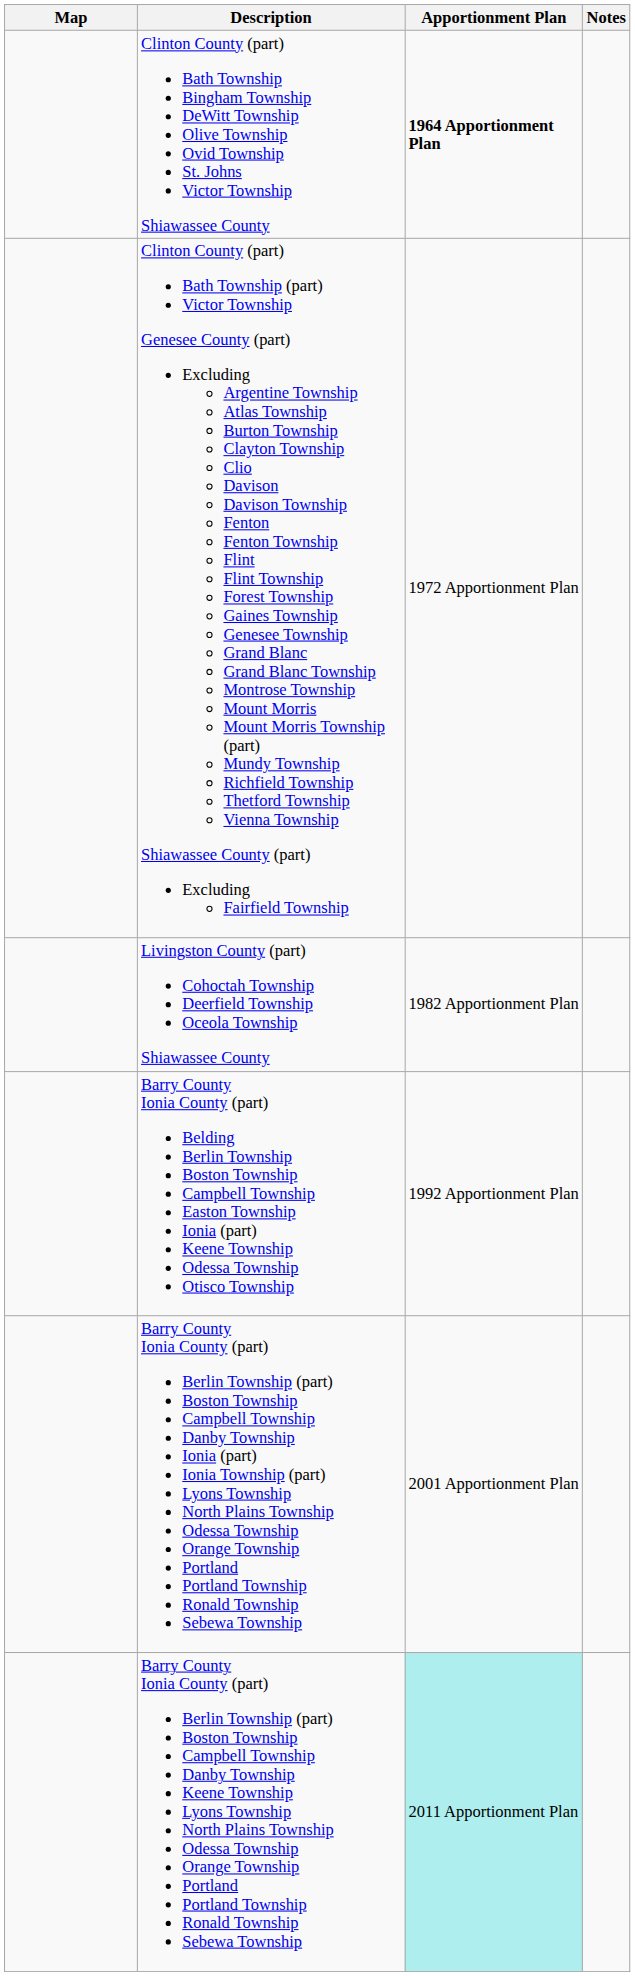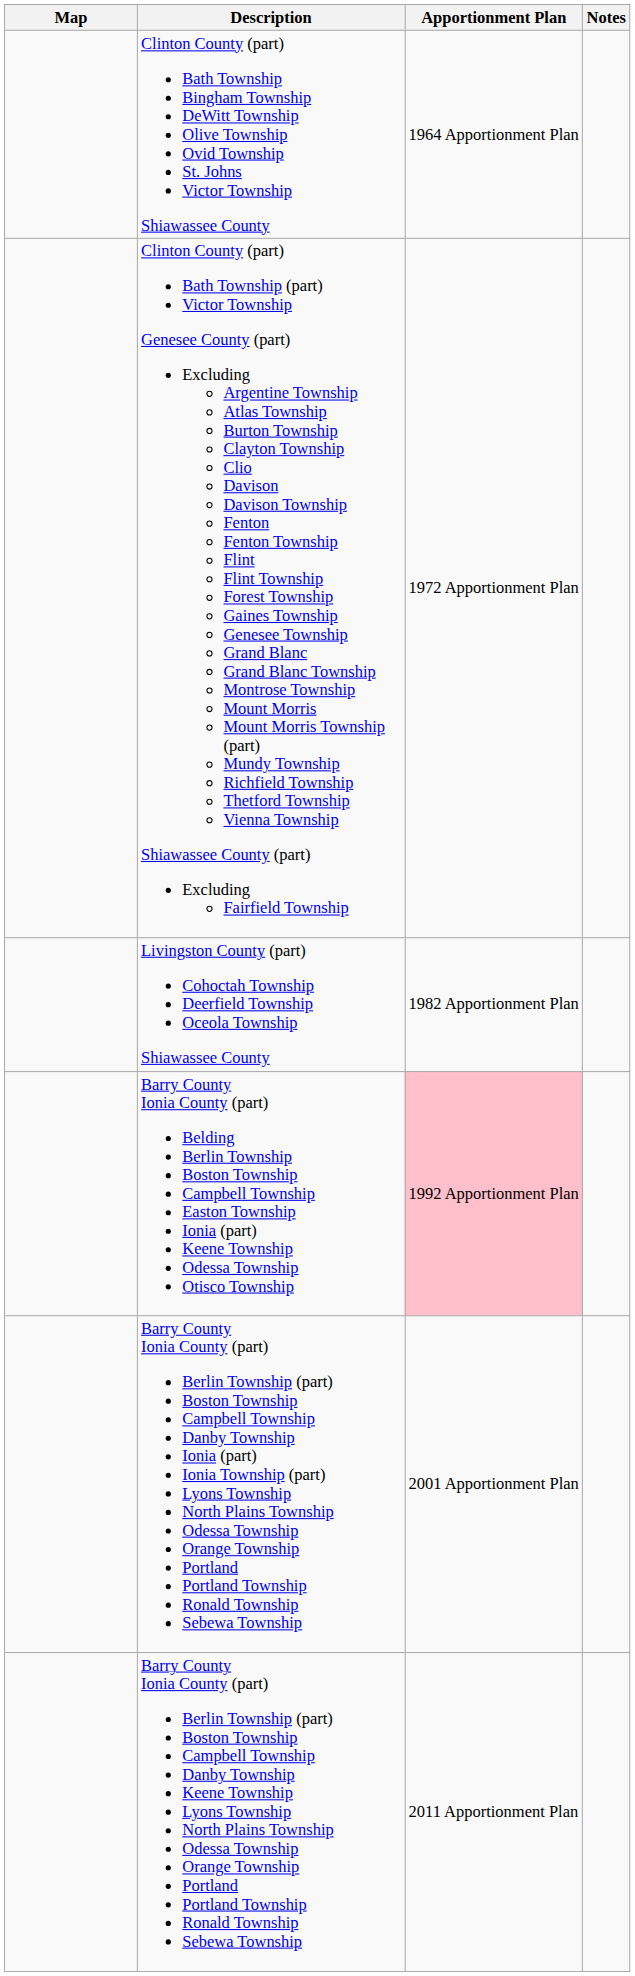(481, 134) bold -> (494, 134) normal
(494, 1193) no background -> (494, 1193) pink background
(493, 1812) paleturquoise background -> (493, 1812) no background
